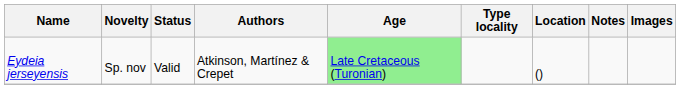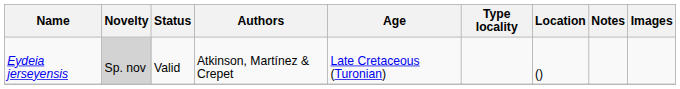(125, 67) no background -> (125, 67) lightgrey background
(375, 67) lightgreen background -> (375, 67) no background
